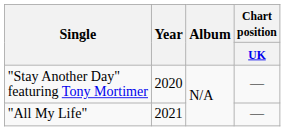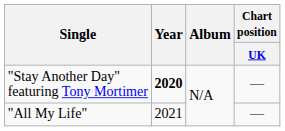(169, 84) normal -> (169, 84) bold
